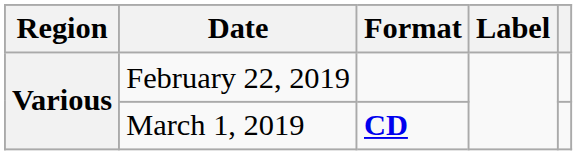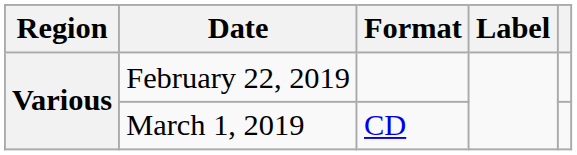(386, 125) bold -> (385, 125) normal
